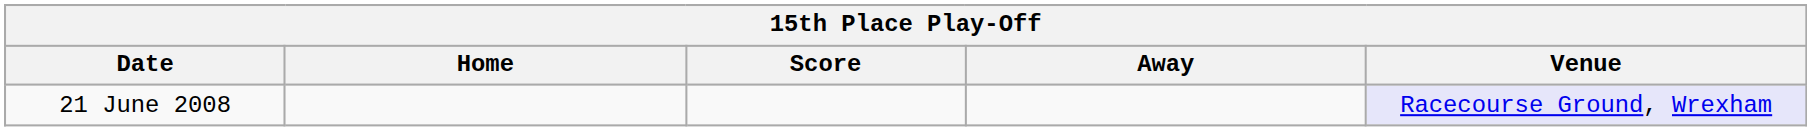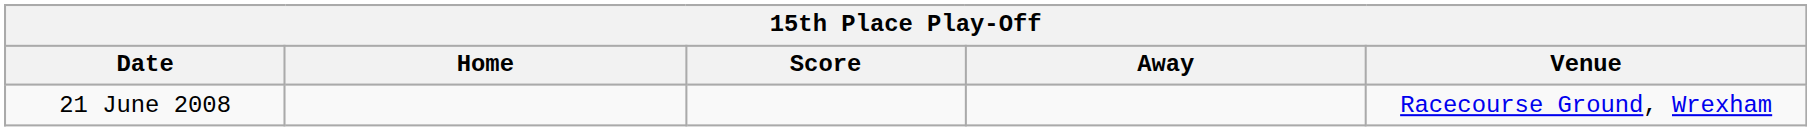(1586, 105) lavender background -> (1586, 105) no background
